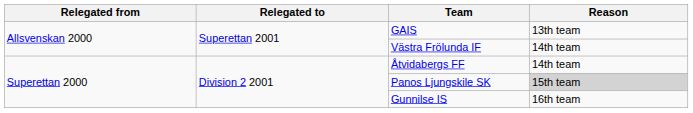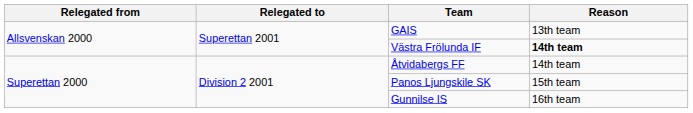(556, 47) normal -> (557, 47) bold
(556, 82) lightgrey background -> (556, 82) no background
